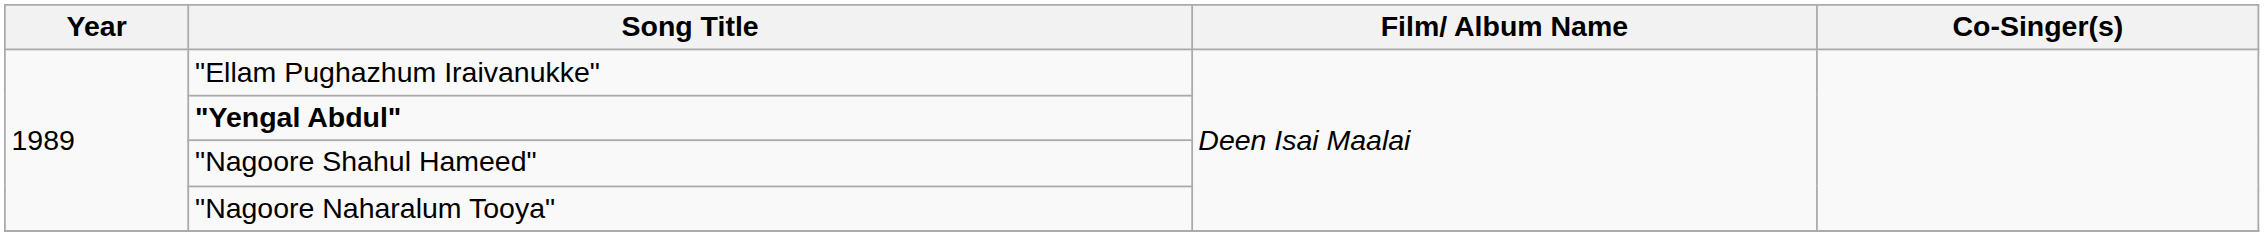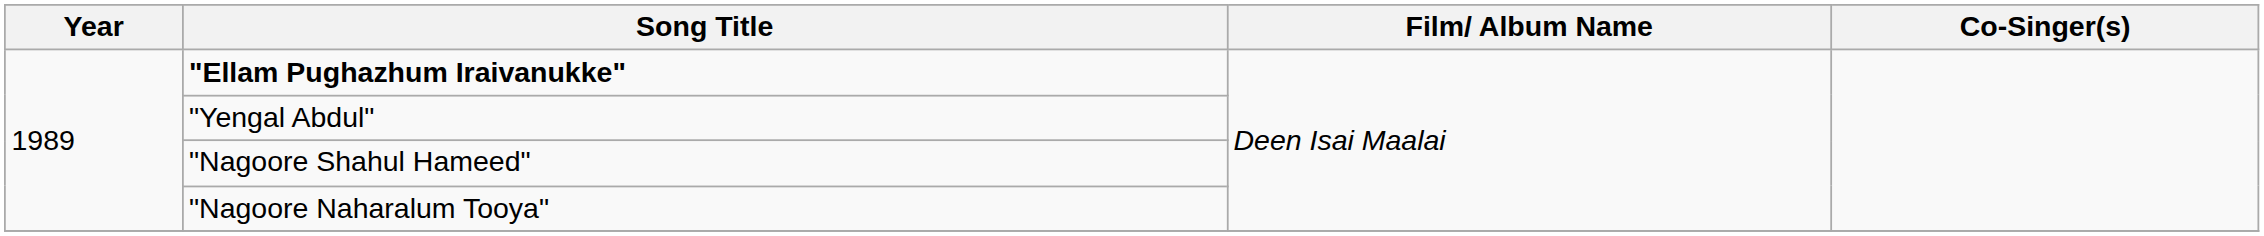(397, 72) normal -> (407, 72) bold
(298, 117) bold -> (282, 117) normal
